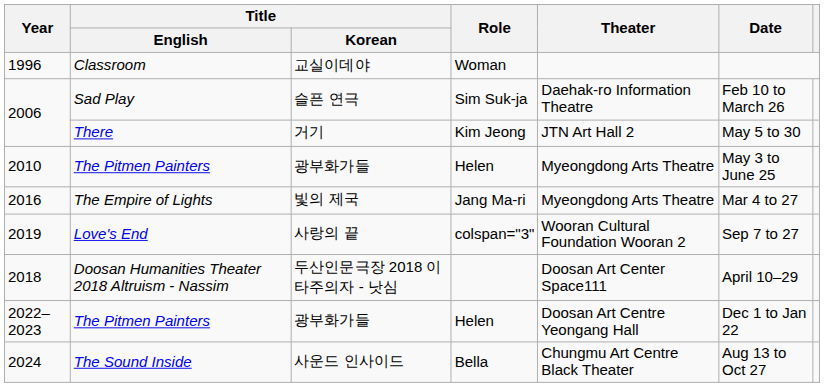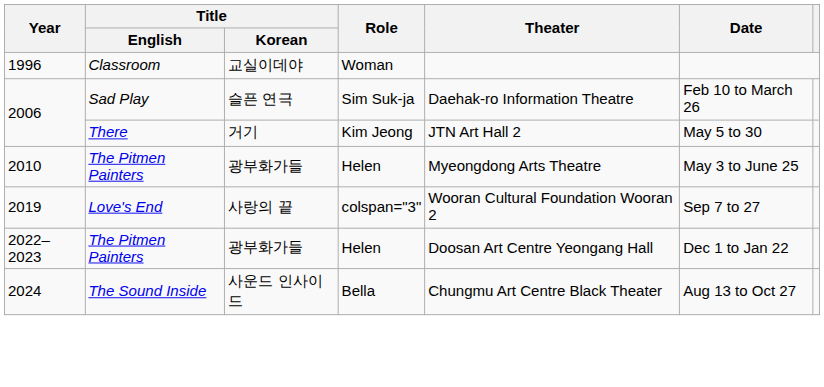- row: (25, 200)
- row: (25, 277)
